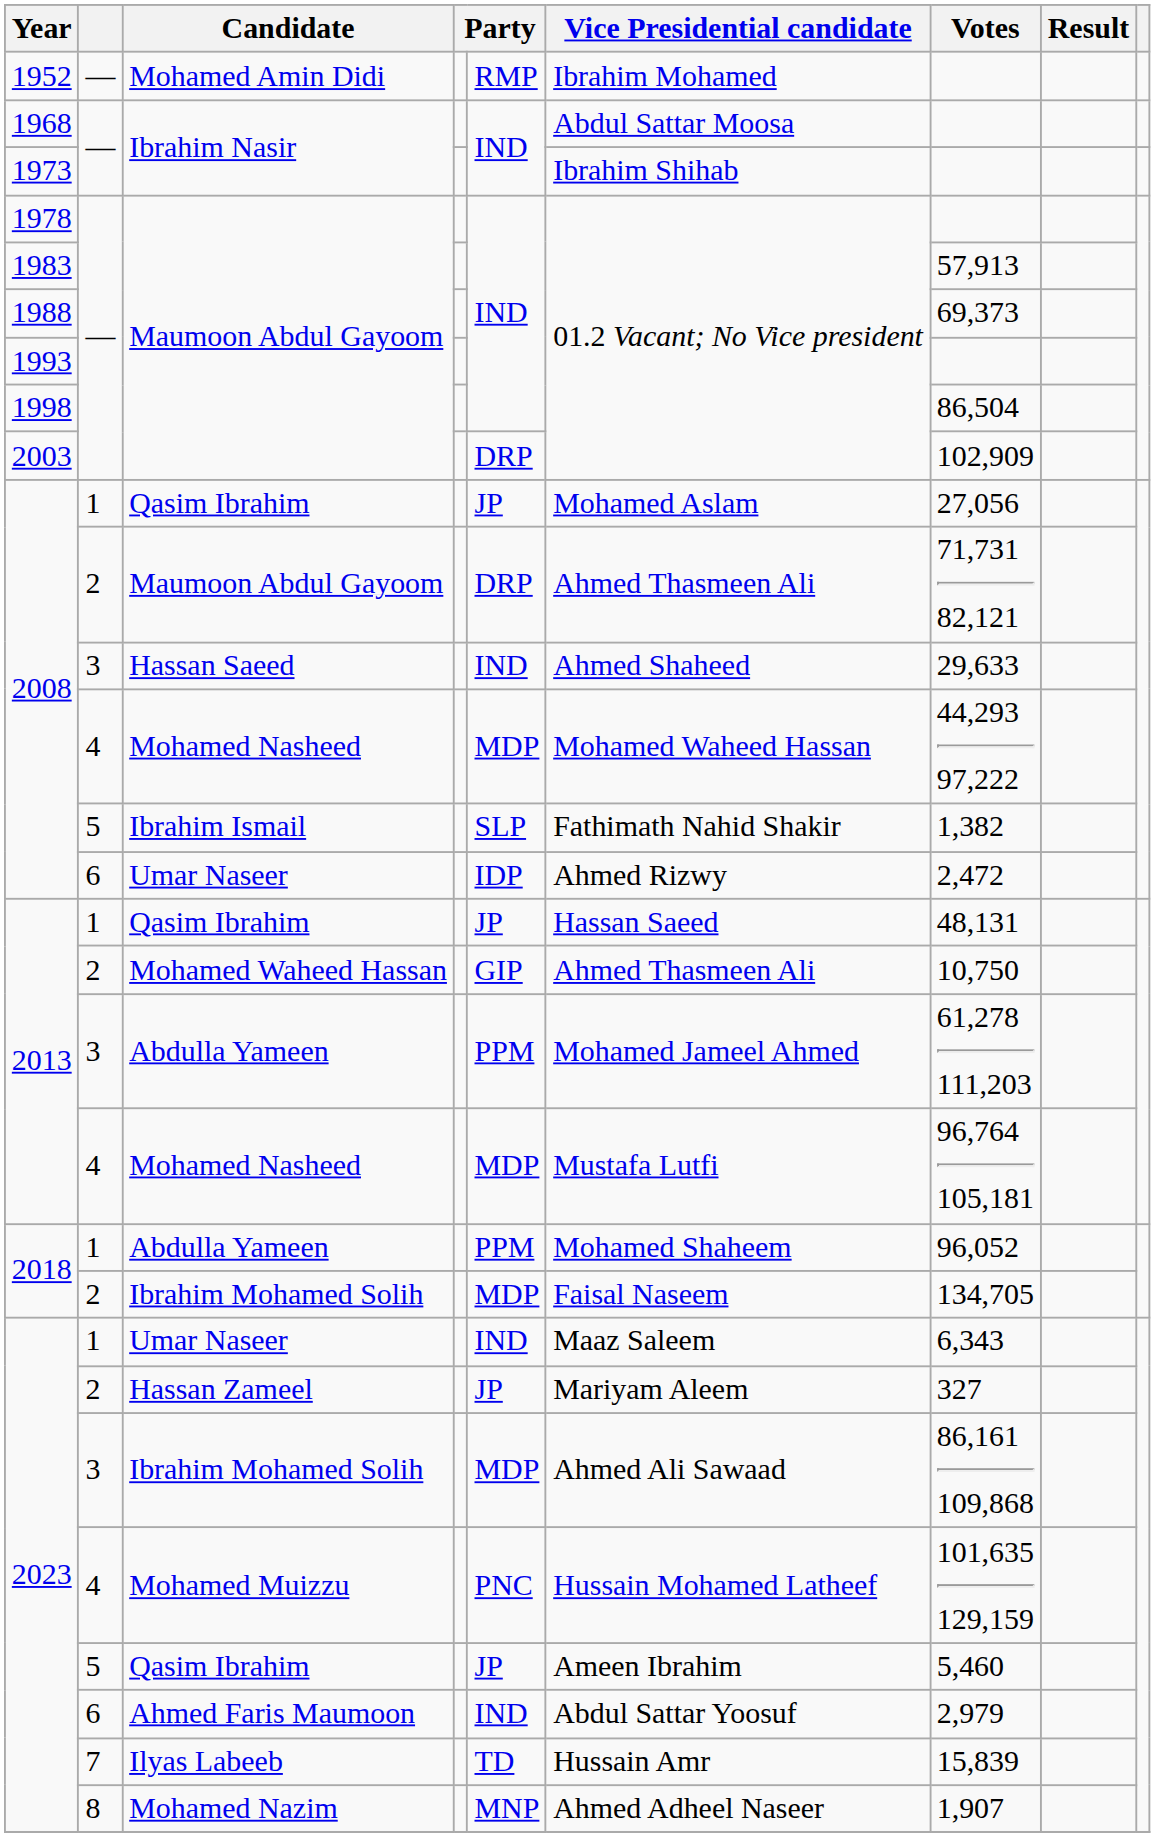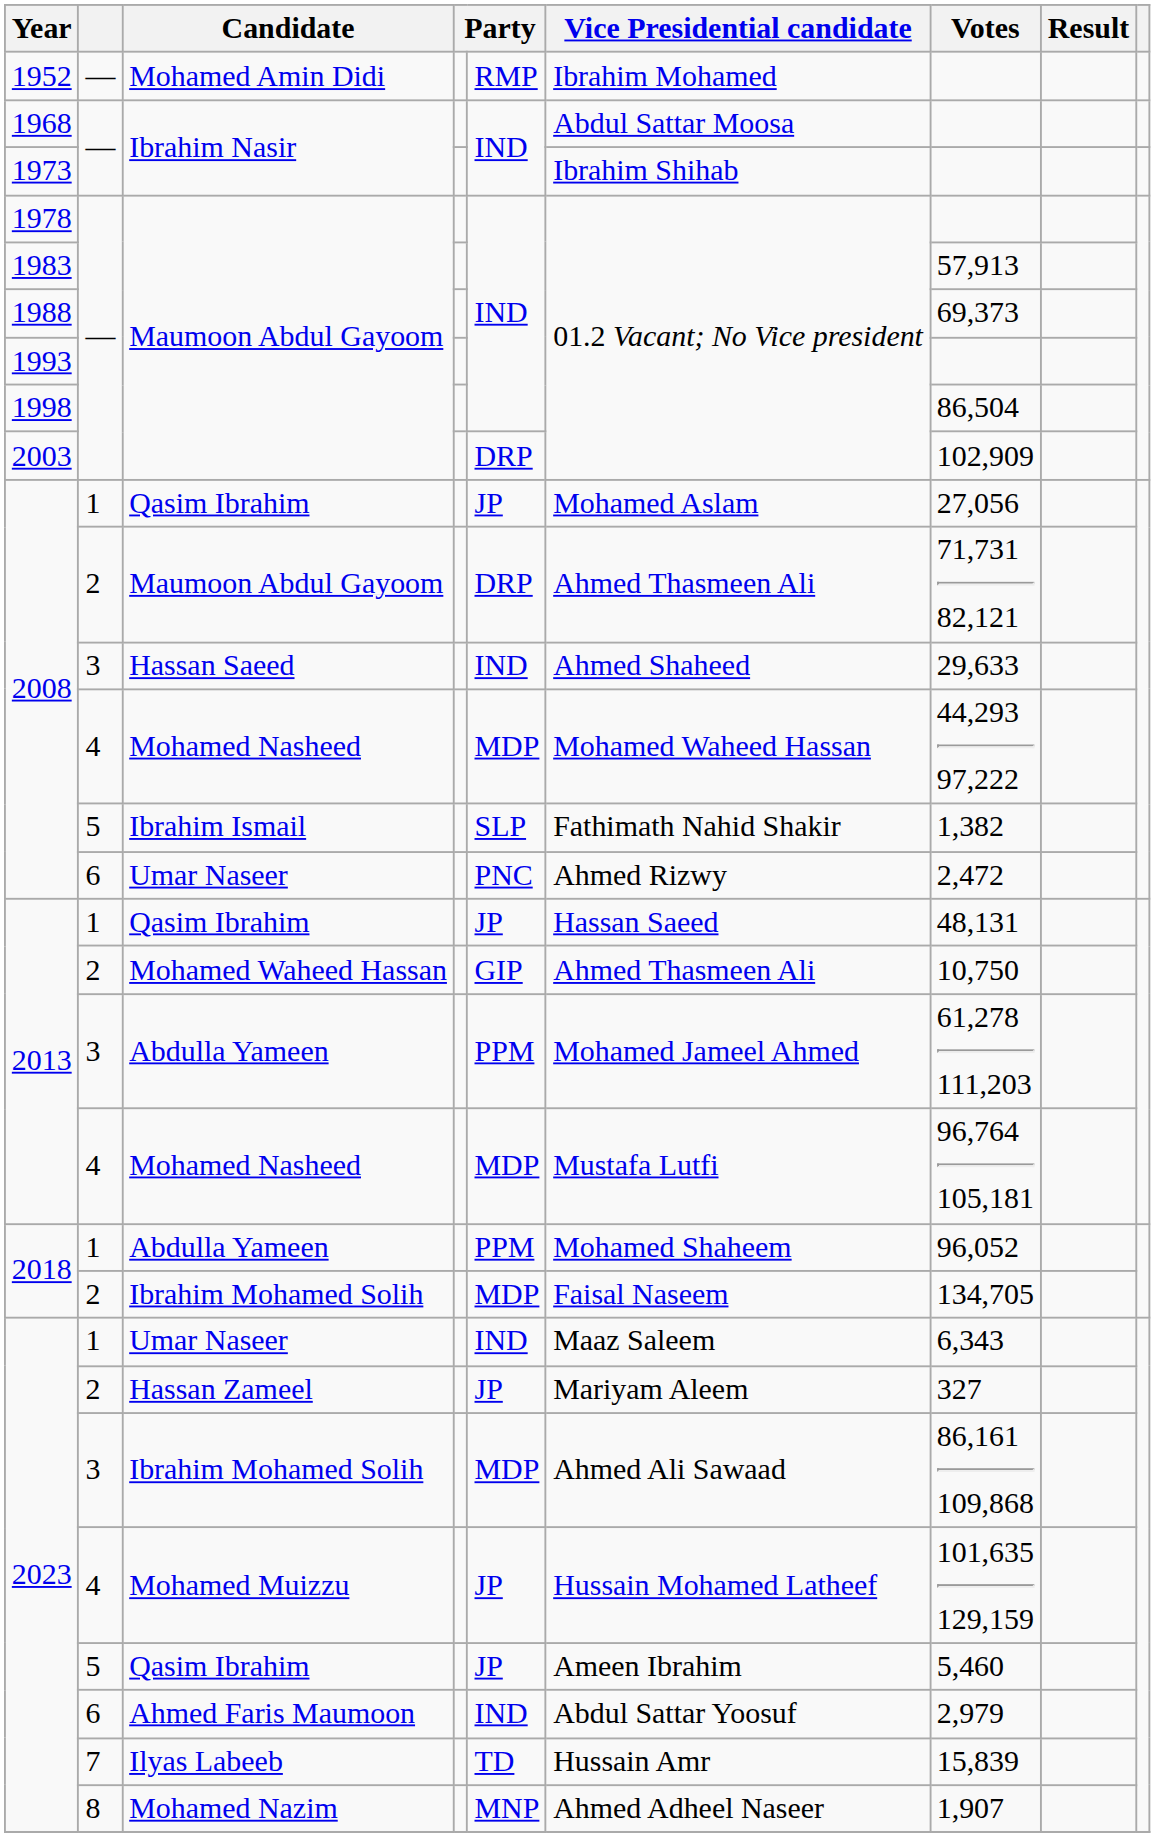(499, 874) IDP -> (504, 874) PNC
(504, 1584) PNC -> (489, 1584) JP
